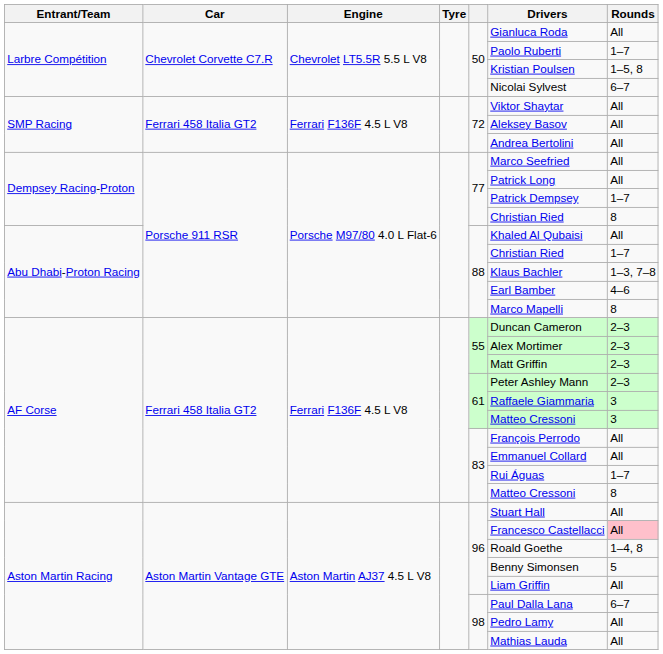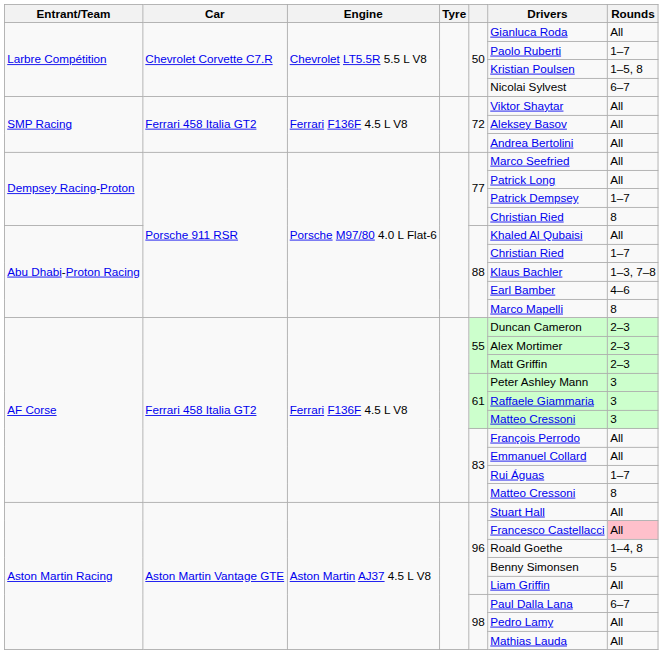(620, 382) 2–3 -> (613, 382) 3
